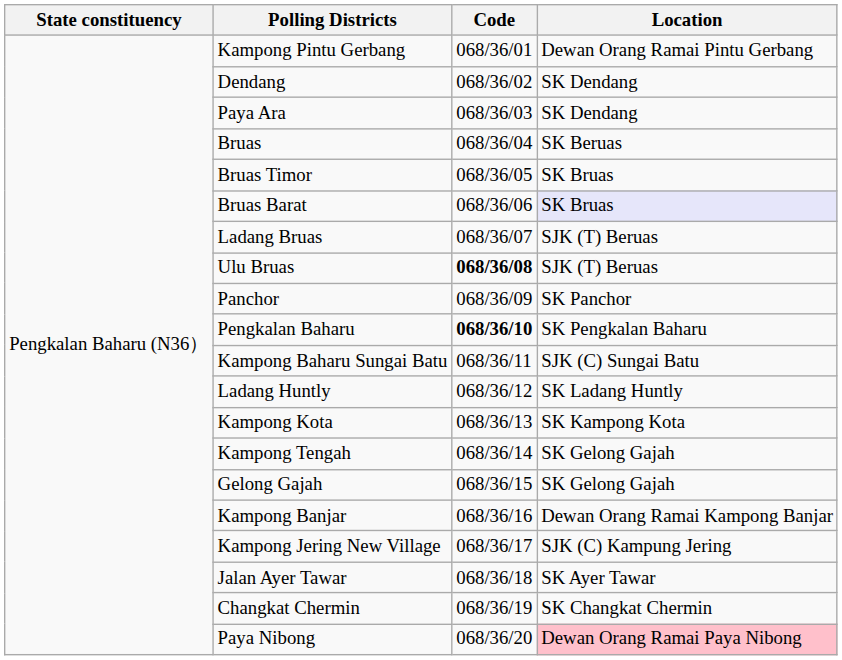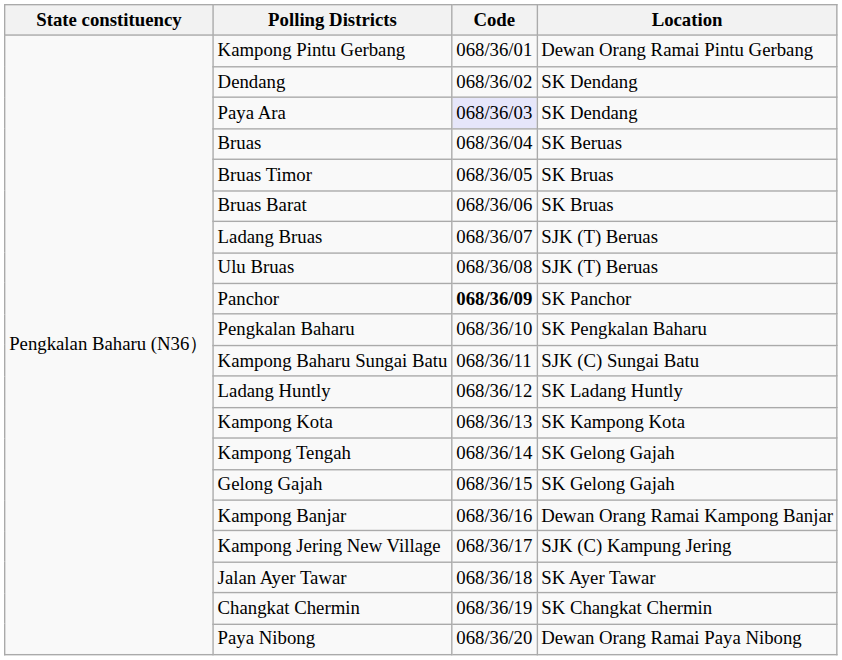(494, 112) no background -> (494, 112) lavender background
(577, 205) lavender background -> (577, 205) no background
(494, 267) bold -> (494, 267) normal
(494, 298) normal -> (494, 298) bold
(494, 329) bold -> (494, 329) normal
(671, 638) pink background -> (671, 638) no background
